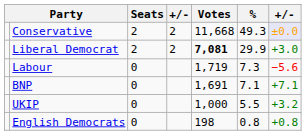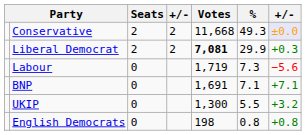(285, 49) +3.0 -> (285, 49) +0.3
(211, 103) 1,000 -> (211, 103) 1,300
